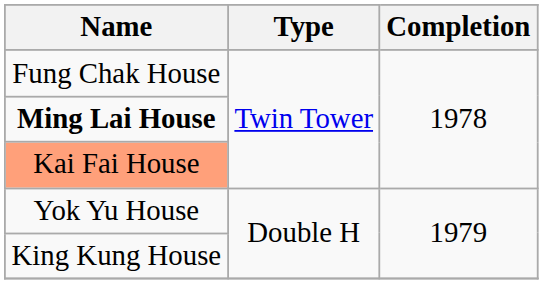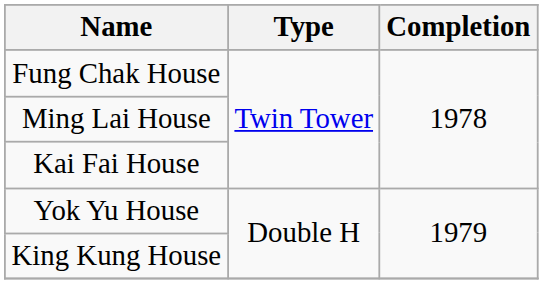(116, 118) bold -> (116, 118) normal
(116, 164) lightsalmon background -> (116, 164) no background
